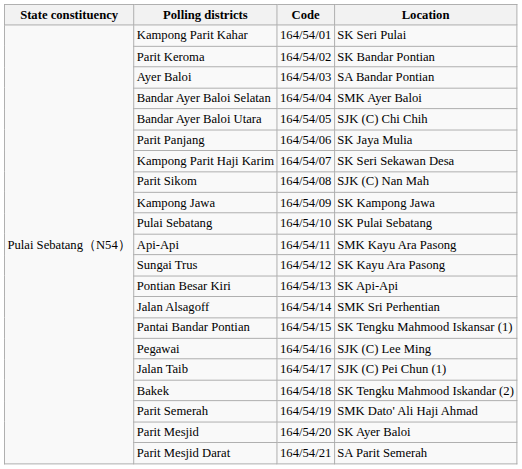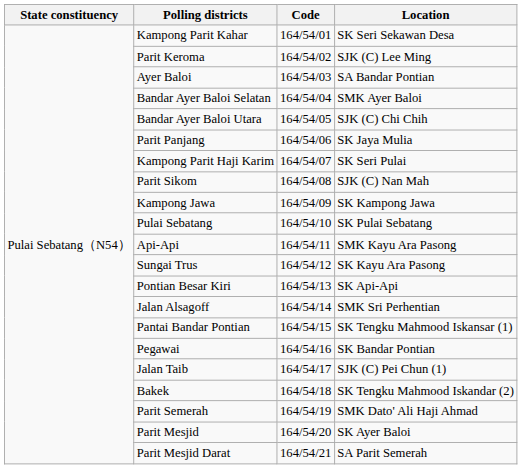(372, 35) SK Seri Pulai -> (396, 35) SK Seri Sekawan Desa
(386, 56) SK Bandar Pontian -> (384, 56) SJK (C) Lee Ming
(396, 160) SK Seri Sekawan Desa -> (372, 160) SK Seri Pulai
(384, 348) SJK (C) Lee Ming -> (386, 348) SK Bandar Pontian
